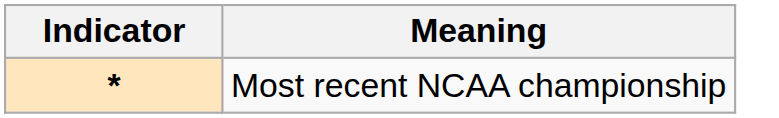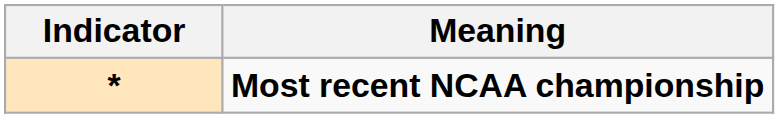(479, 84) normal -> (498, 84) bold
